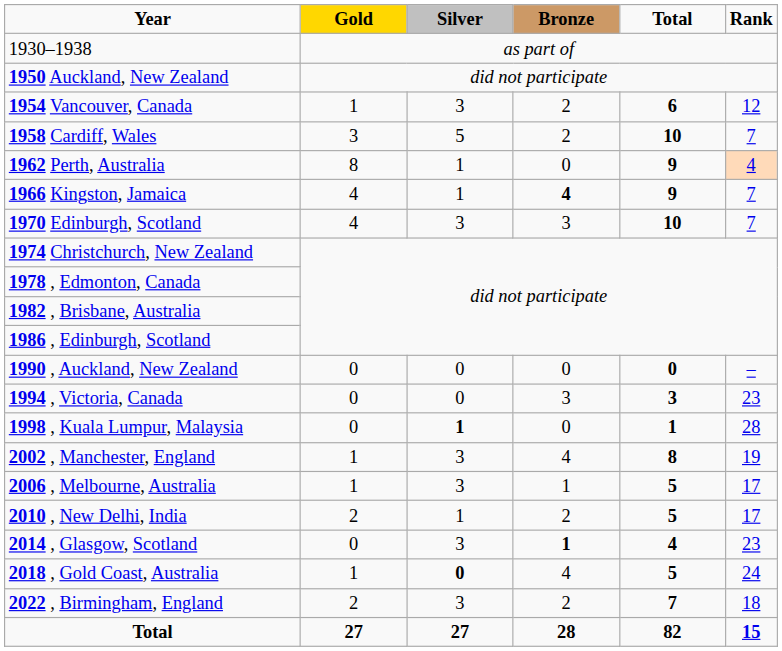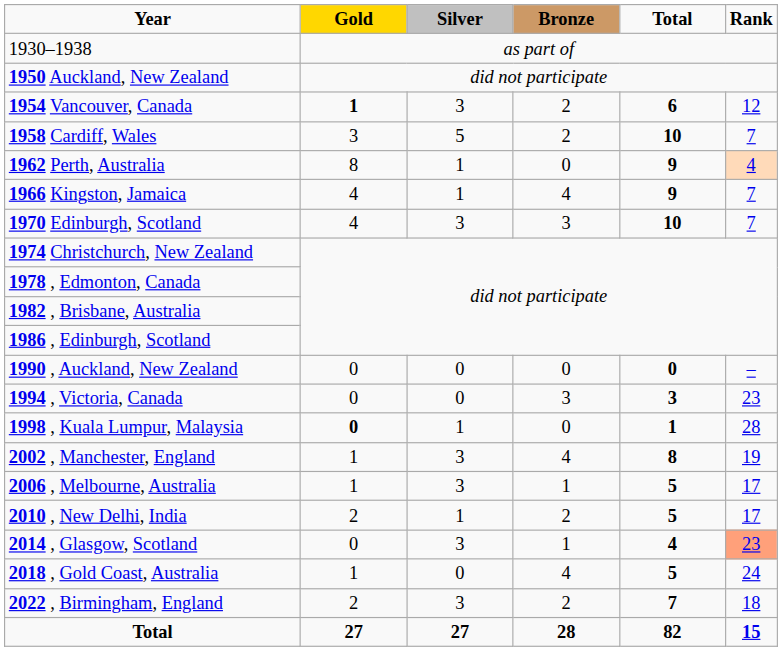(354, 106) normal -> (354, 106) bold
(566, 194) bold -> (566, 194) normal
(354, 427) normal -> (354, 427) bold
(460, 427) bold -> (460, 427) normal
(566, 544) bold -> (566, 544) normal
(751, 544) no background -> (751, 544) lightsalmon background
(460, 573) bold -> (460, 573) normal
